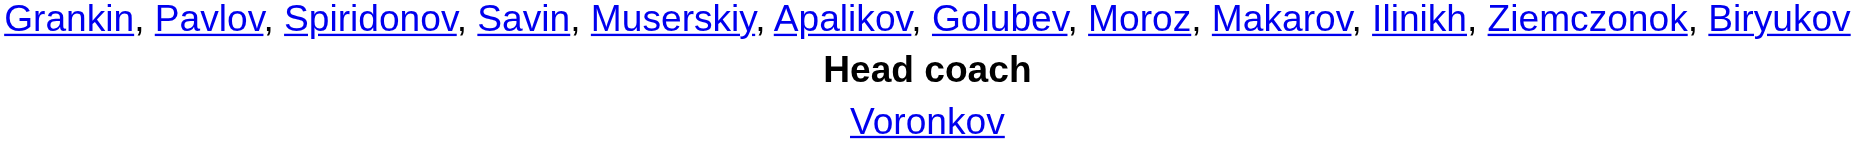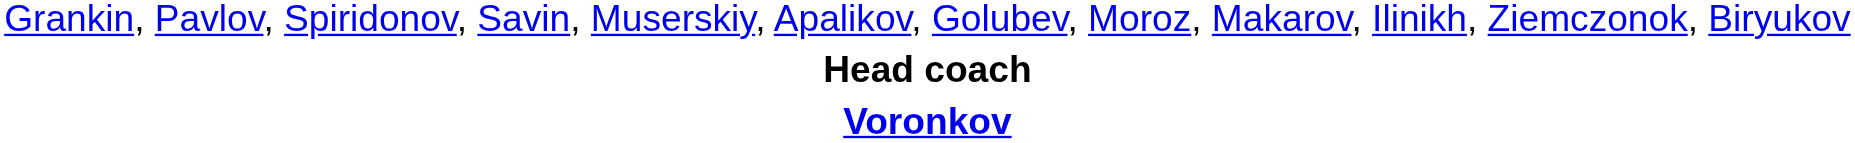(927, 121) normal -> (927, 121) bold
